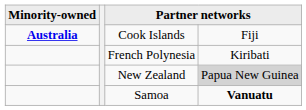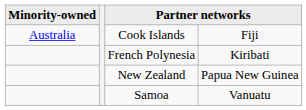(52, 35) bold -> (52, 35) normal
(250, 75) lightgrey background -> (250, 75) no background
(250, 95) bold -> (250, 95) normal
